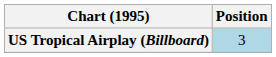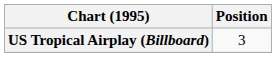(242, 40) lightblue background -> (242, 40) no background
